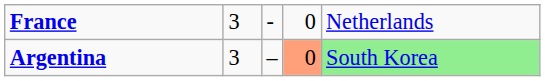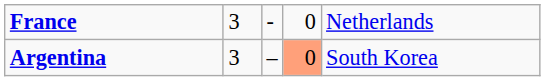(382, 57) lightgreen background -> (382, 57) no background
